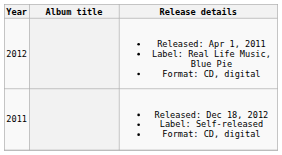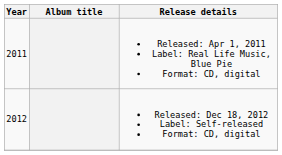(17, 54) 2012 -> (17, 54) 2011
(17, 119) 2011 -> (17, 119) 2012
